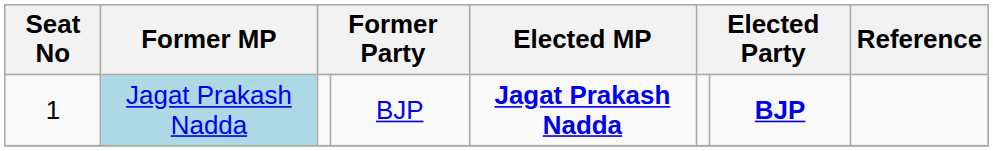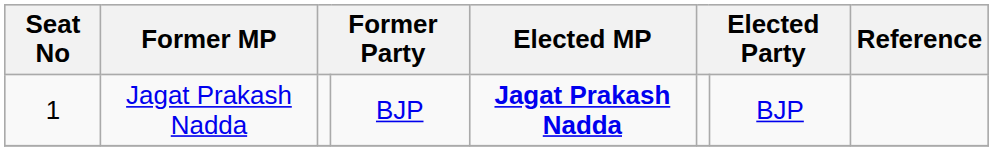(209, 109) lightblue background -> (209, 109) no background
(780, 109) bold -> (780, 109) normal
